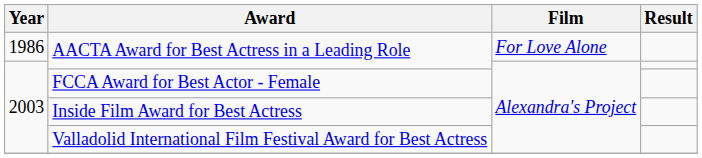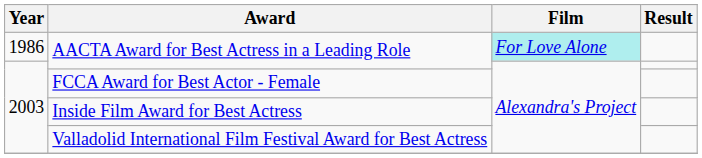(551, 46) no background -> (551, 46) paleturquoise background
